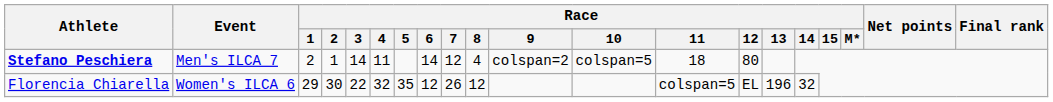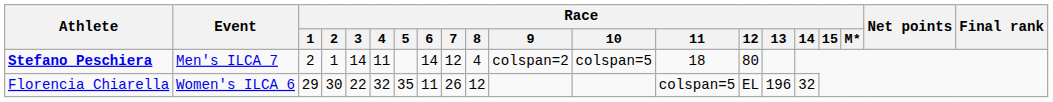(429, 85) 12 -> (429, 85) 11
